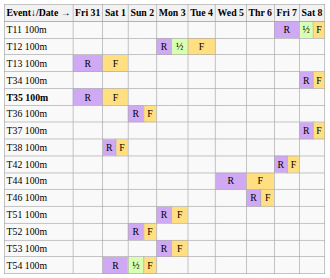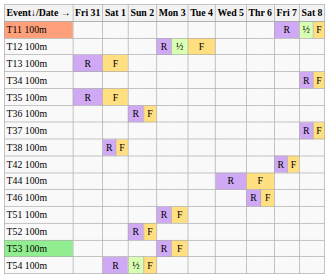(27, 30) no background -> (27, 30) lightsalmon background
(27, 97) bold -> (27, 97) normal
(27, 248) no background -> (27, 248) lightgreen background
